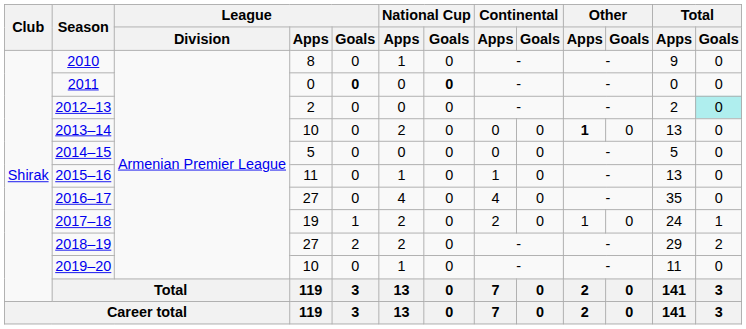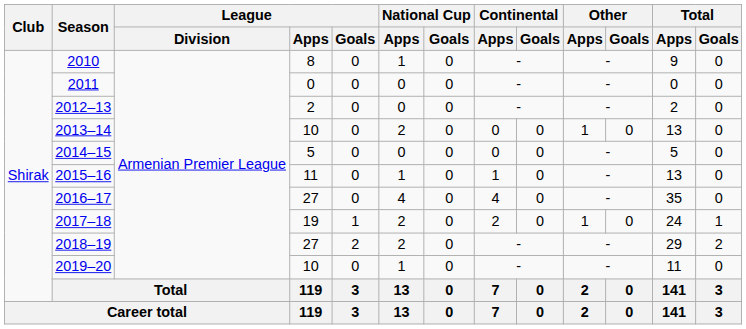(355, 84) bold -> (355, 84) normal
(449, 84) bold -> (449, 84) normal
(719, 107) paleturquoise background -> (719, 107) no background
(585, 130) bold -> (585, 130) normal
